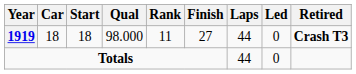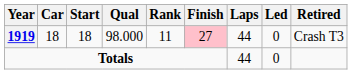(206, 36) no background -> (206, 36) pink background
(321, 36) bold -> (319, 36) normal
